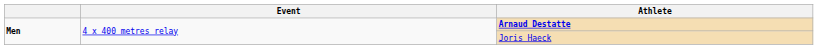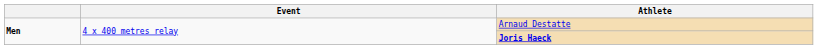(535, 24) bold -> (535, 24) normal
(525, 37) normal -> (525, 37) bold
